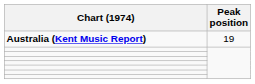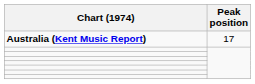(229, 39) 19 -> (229, 39) 17
